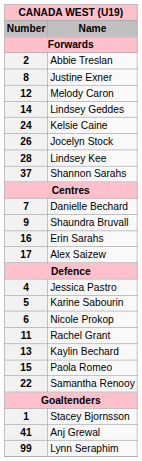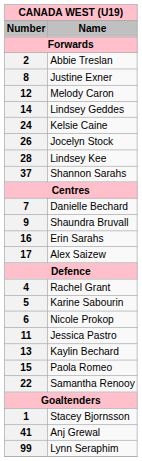(83, 287) Jessica Pastro -> (80, 287) Rachel Grant
(80, 336) Rachel Grant -> (83, 336) Jessica Pastro
